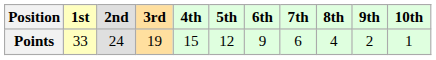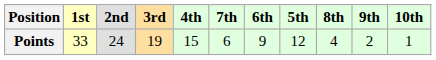columns swapped: (227, 16) <-> (298, 16)
